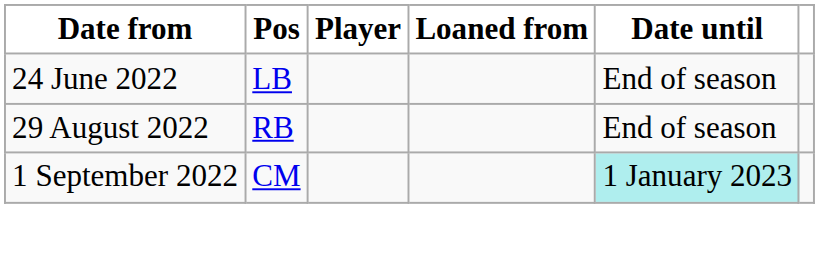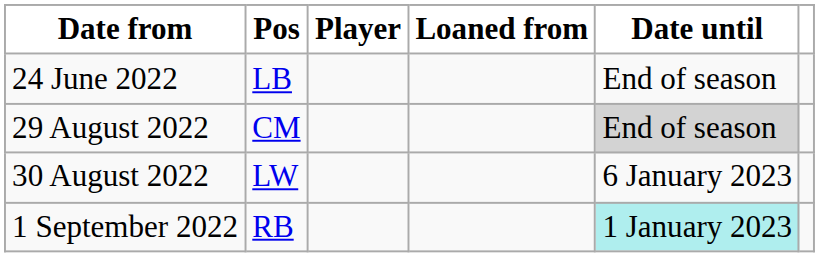(273, 127) RB -> (276, 127) CM
(690, 127) no background -> (690, 127) lightgrey background
+ row: (110, 176)
(276, 176) CM -> (273, 226) RB
